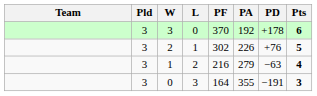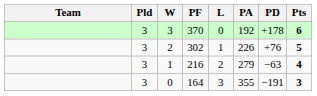columns swapped: (195, 13) <-> (221, 13)
